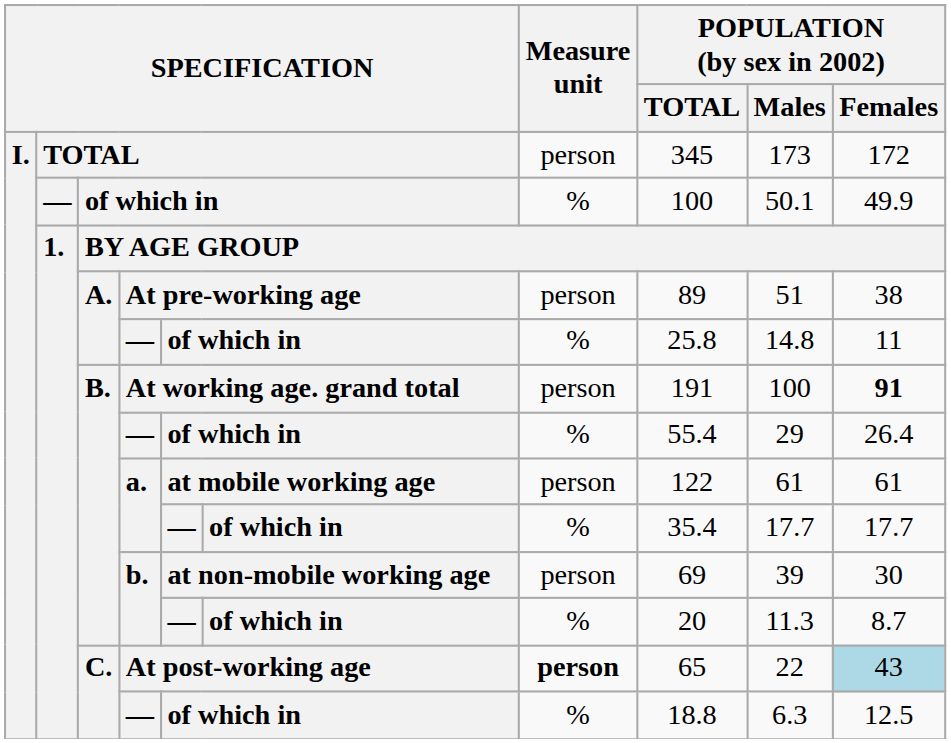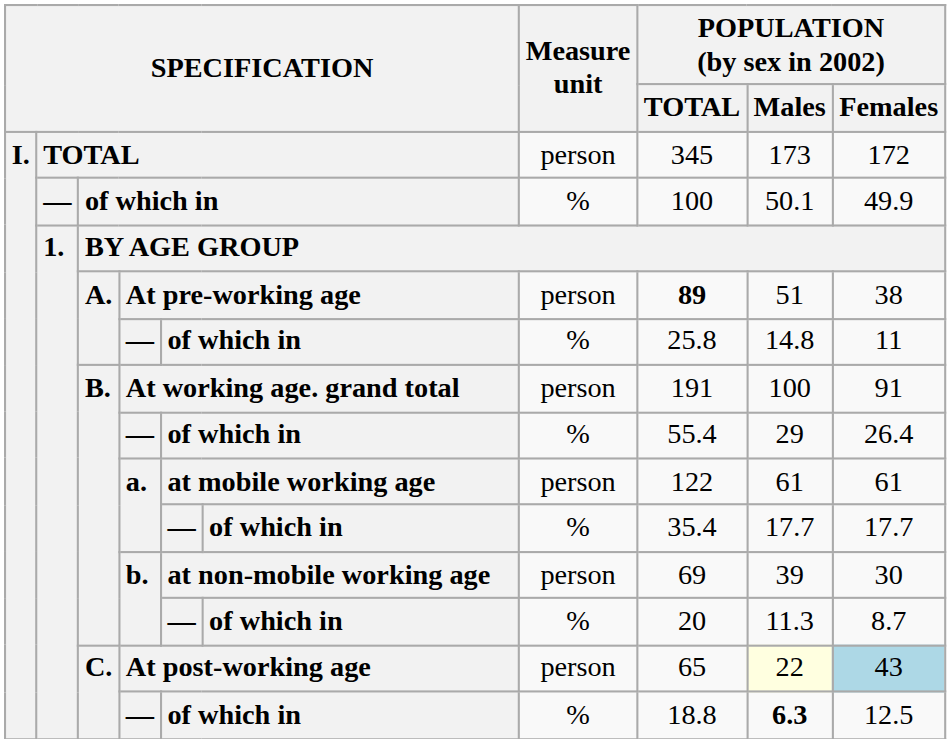(692, 294) normal -> (692, 294) bold
(889, 387) bold -> (889, 387) normal
(578, 667) bold -> (578, 667) normal
(790, 667) no background -> (790, 667) lightyellow background
(790, 714) normal -> (790, 714) bold
